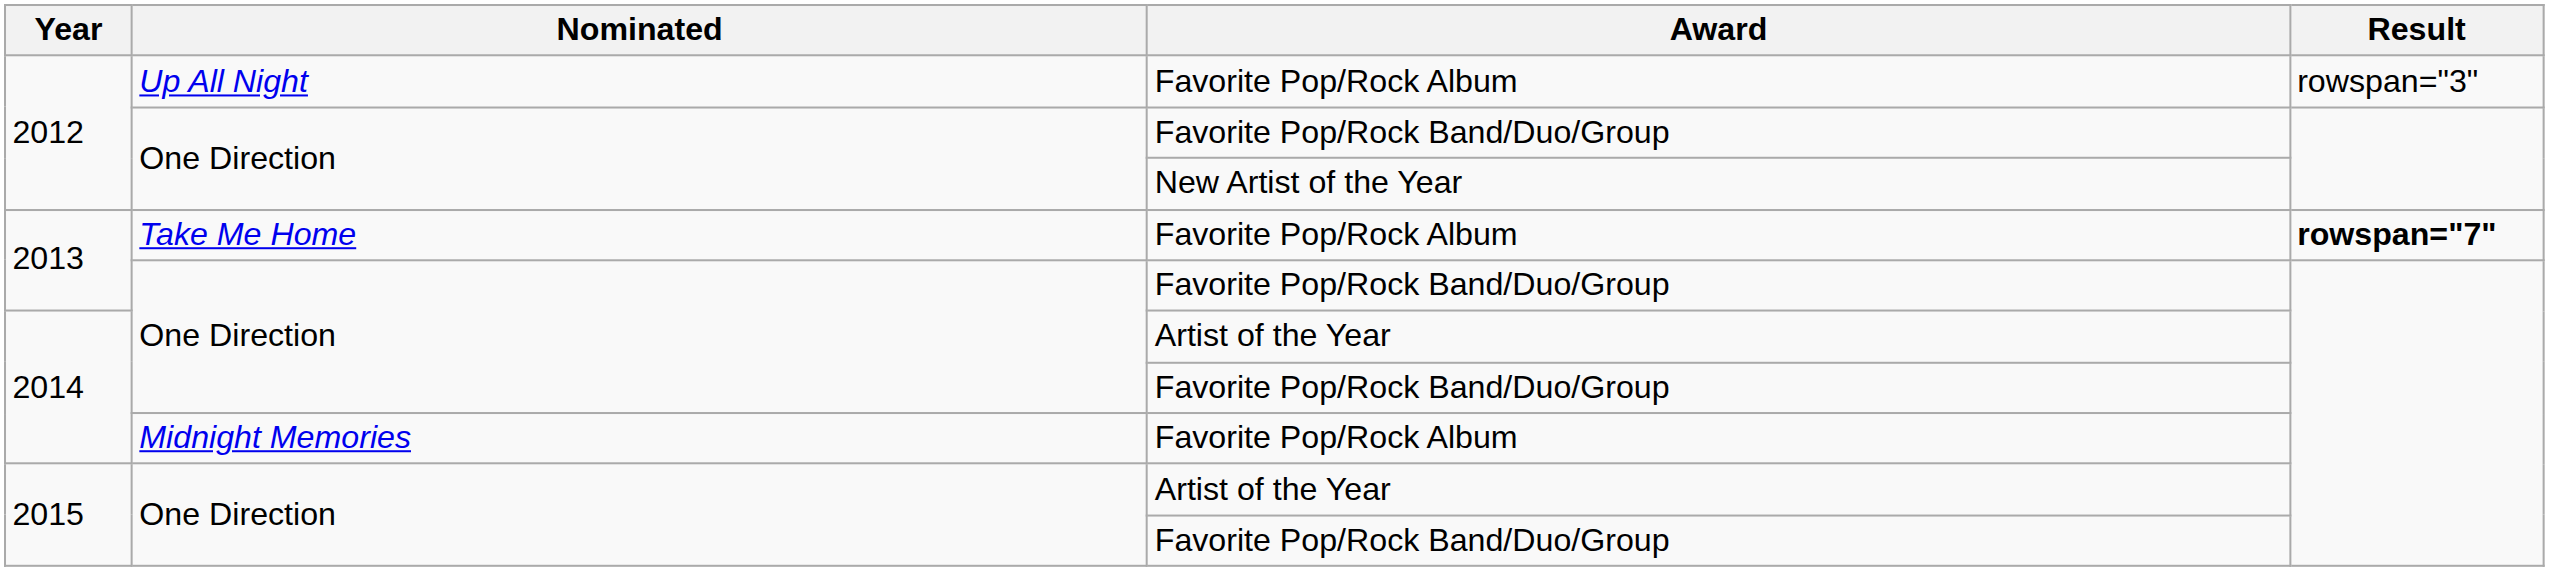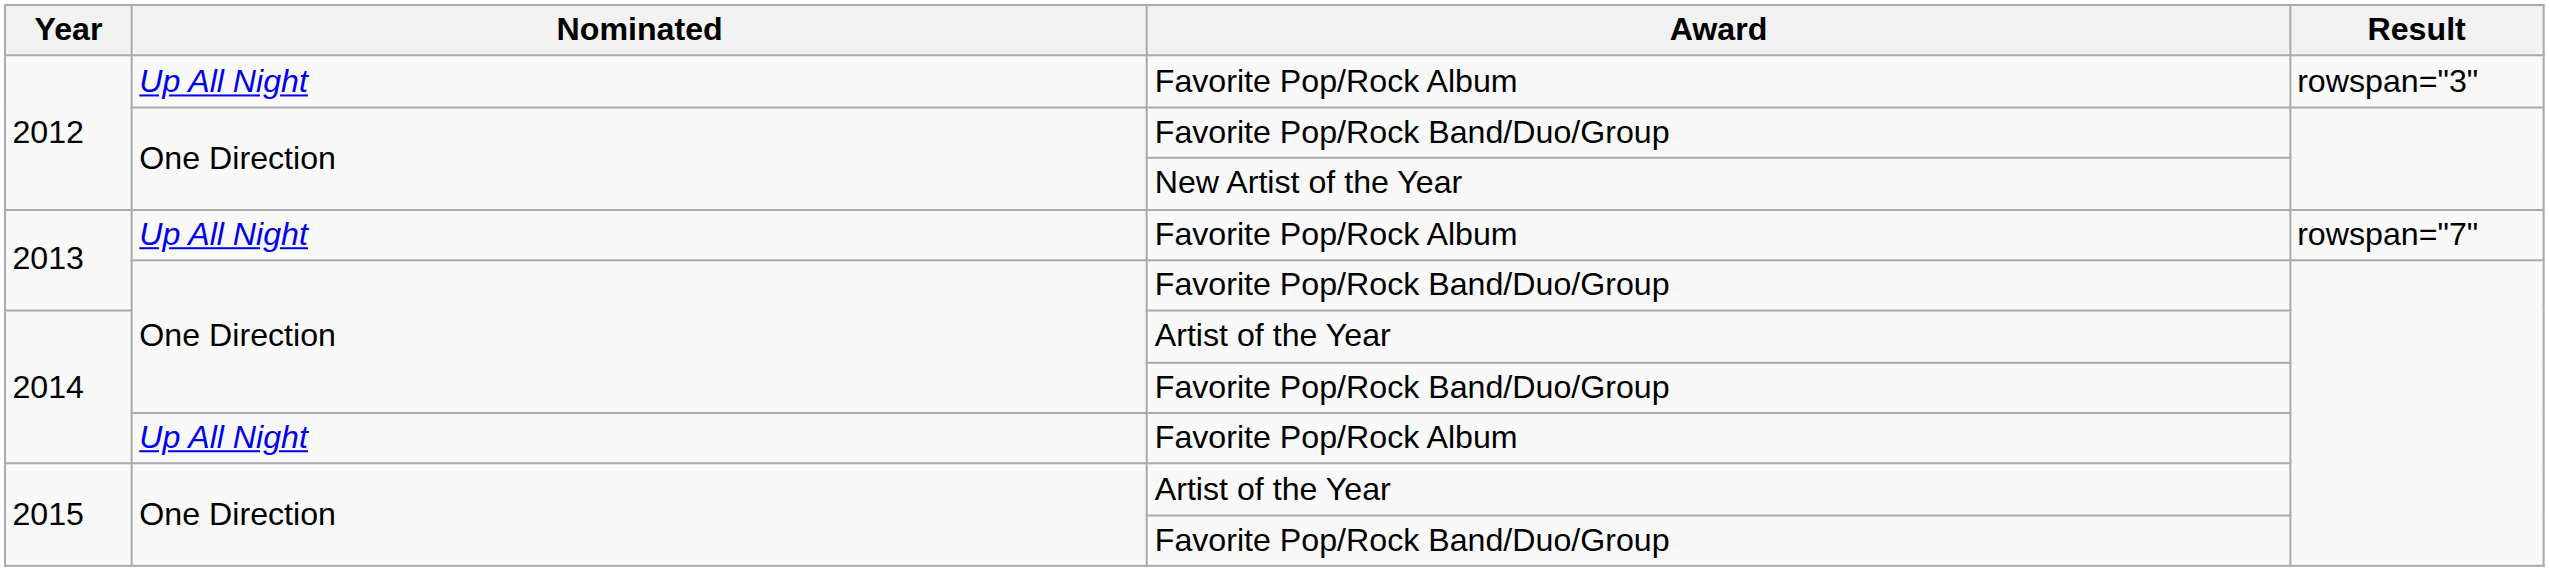(248, 234) Take Me Home -> (224, 234) Up All Night
(2397, 234) bold -> (2388, 234) normal
(275, 438) Midnight Memories -> (224, 438) Up All Night
